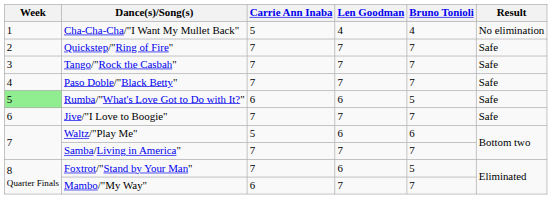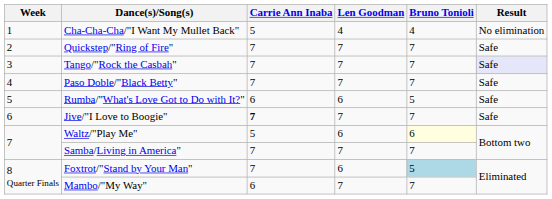(488, 64) no background -> (488, 64) lavender background
(10, 99) lightgreen background -> (10, 99) no background
(252, 116) normal -> (252, 116) bold
(412, 133) no background -> (412, 133) lightyellow background
(412, 168) no background -> (412, 168) lightblue background
